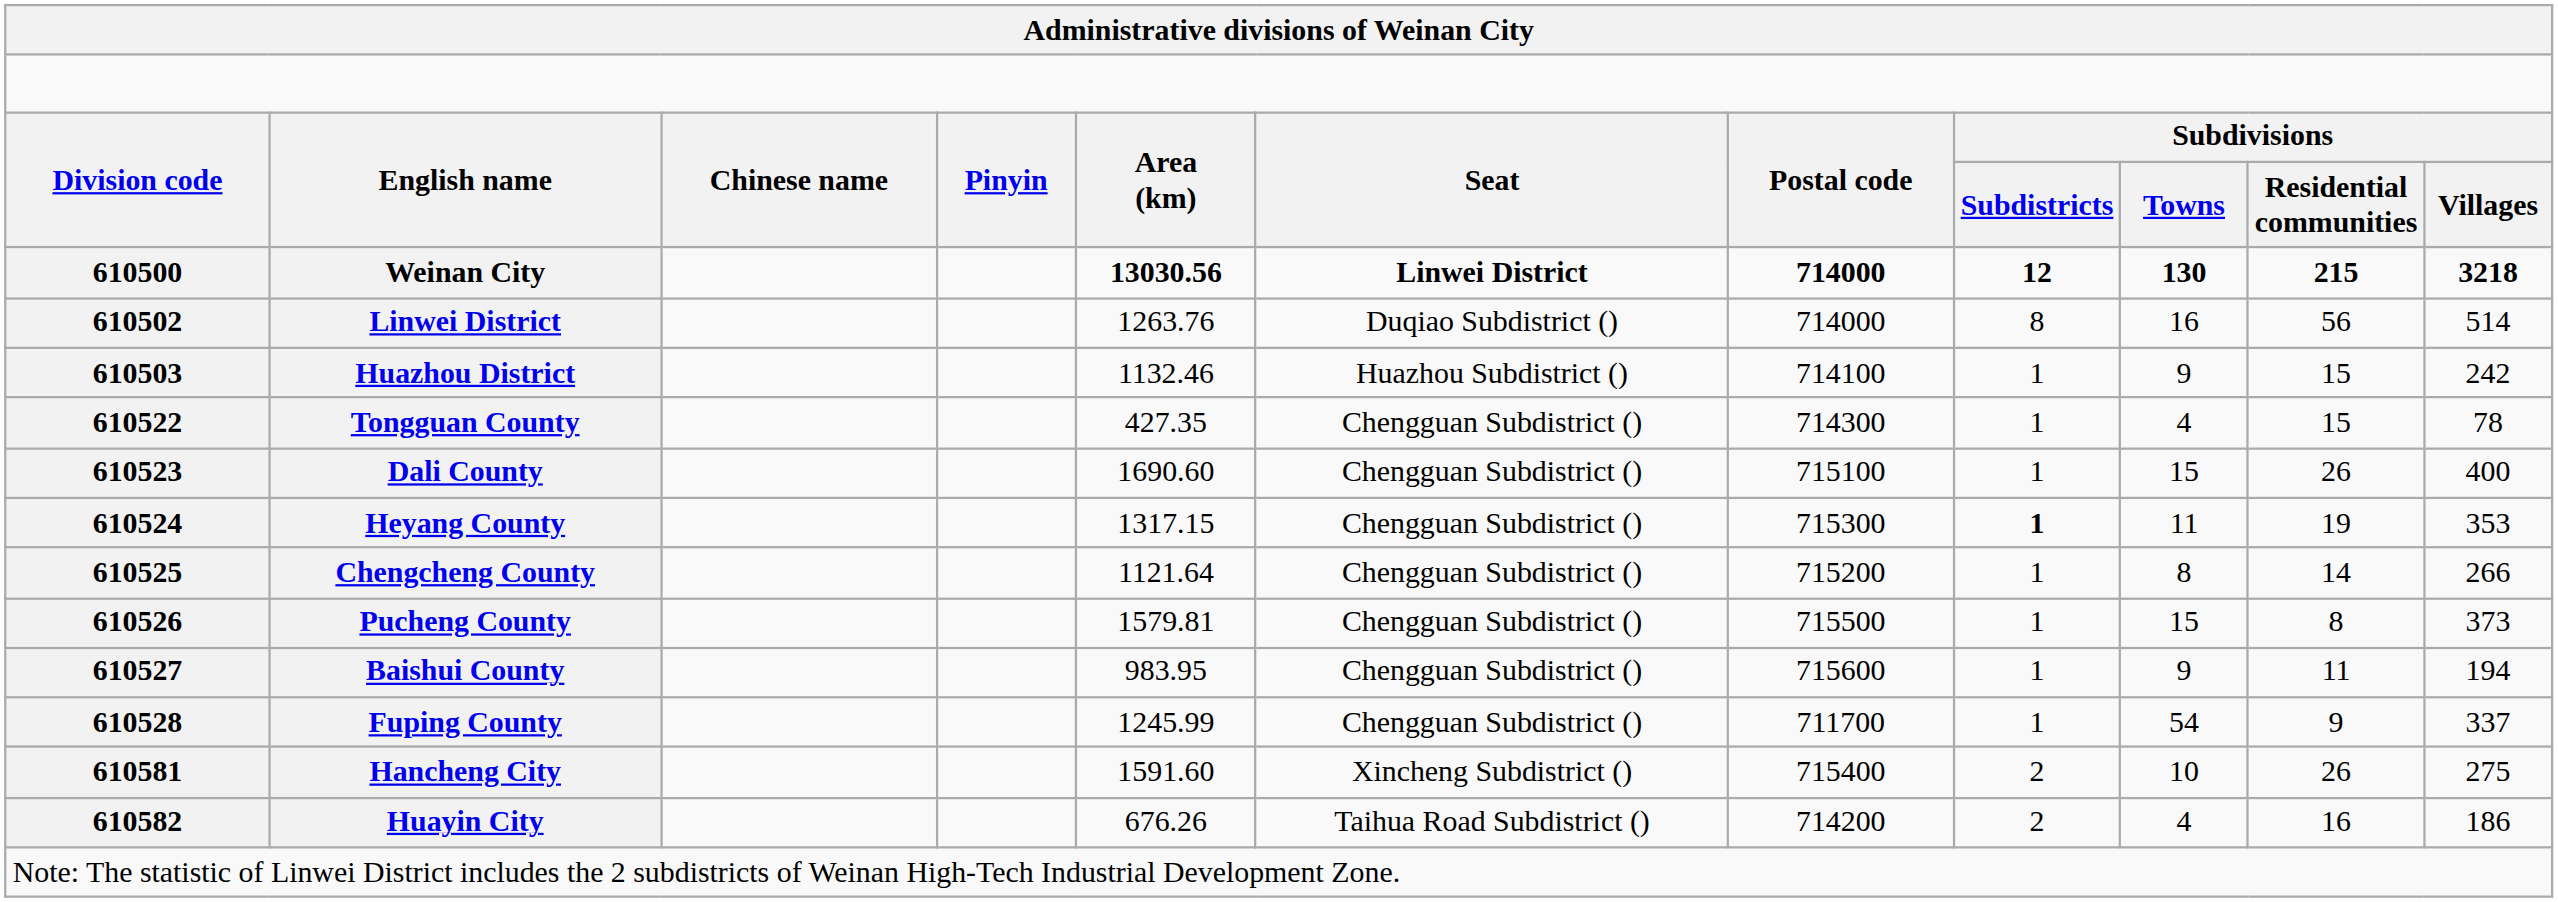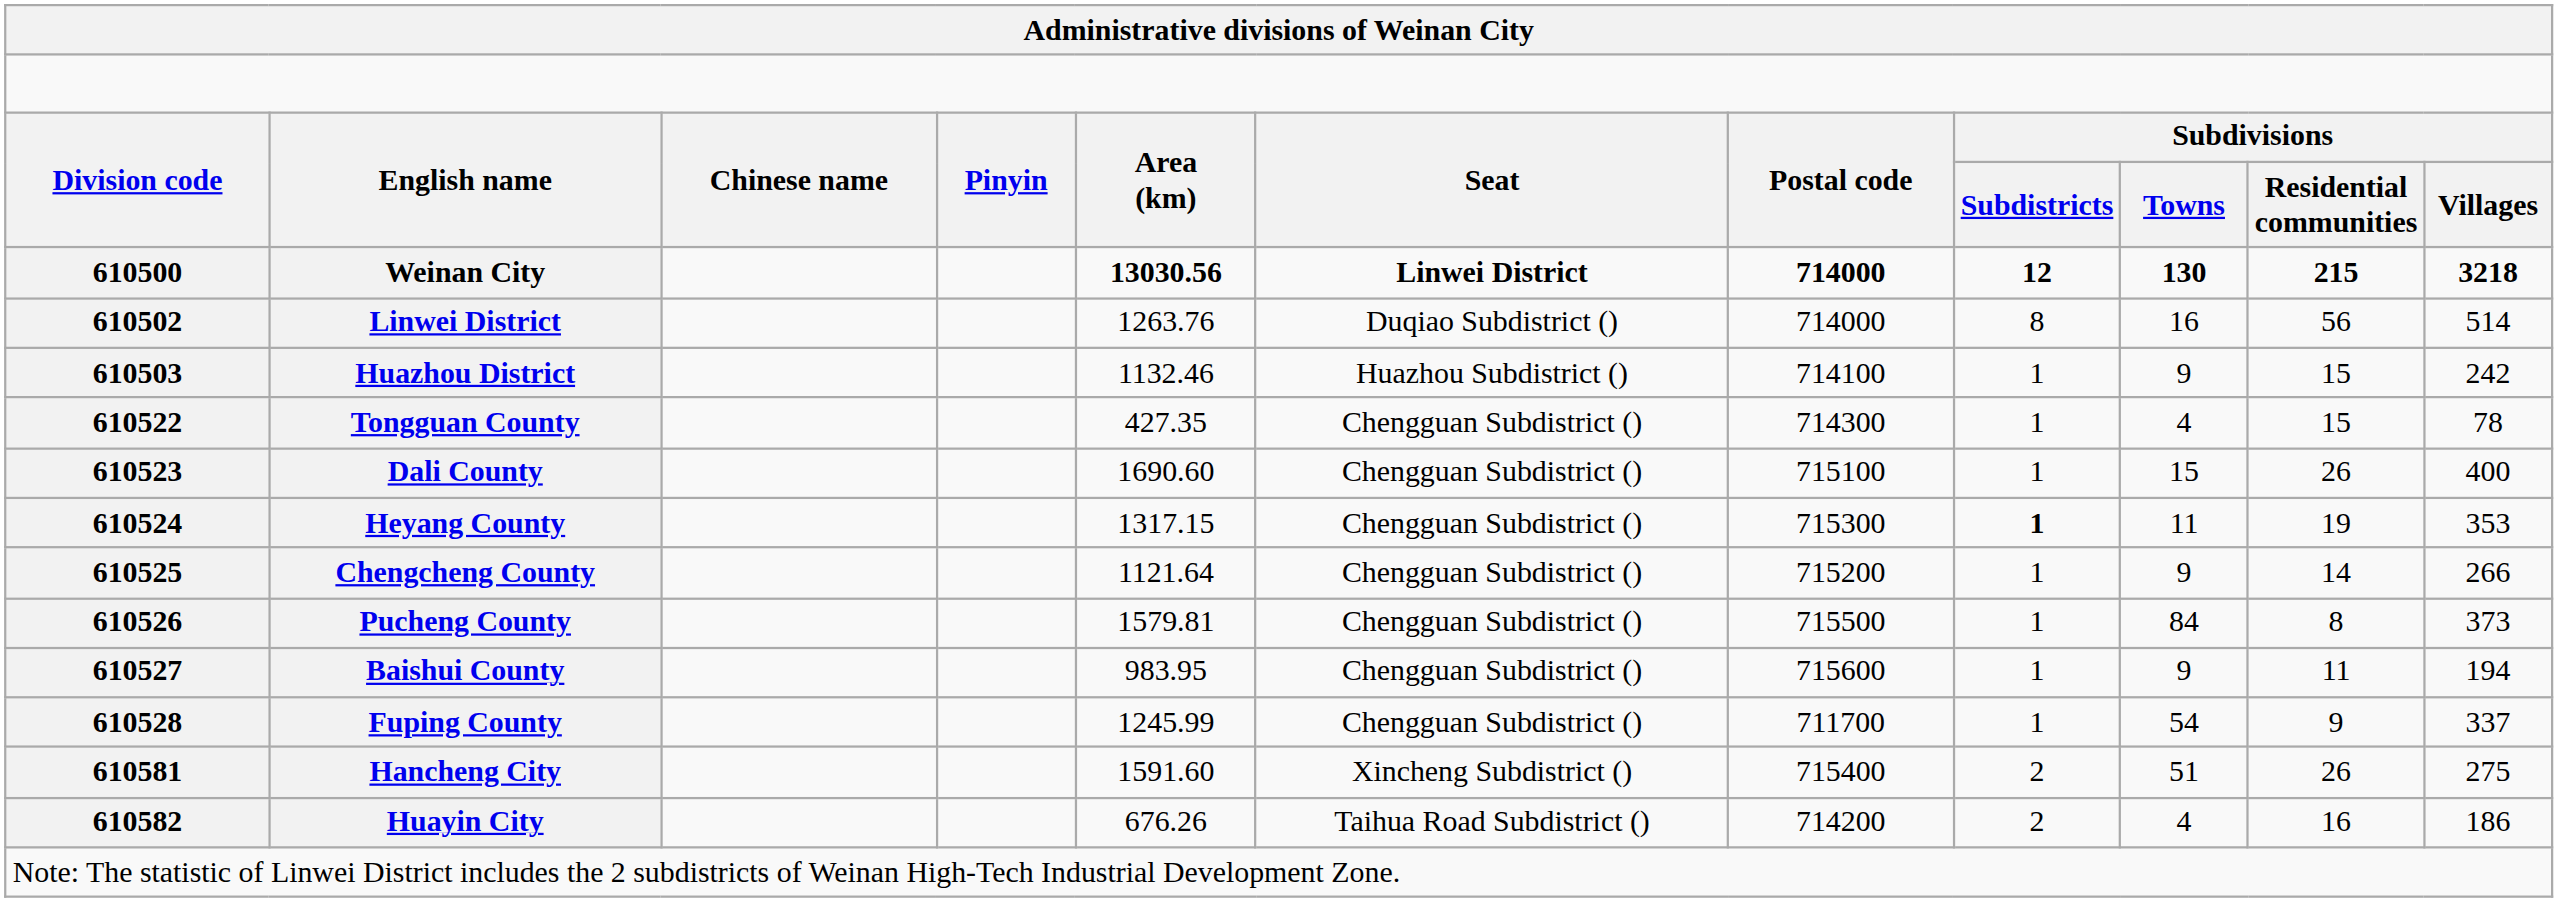(2184, 572) 8 -> (2184, 572) 9
(2184, 622) 15 -> (2184, 622) 84
(2184, 772) 10 -> (2184, 772) 51
